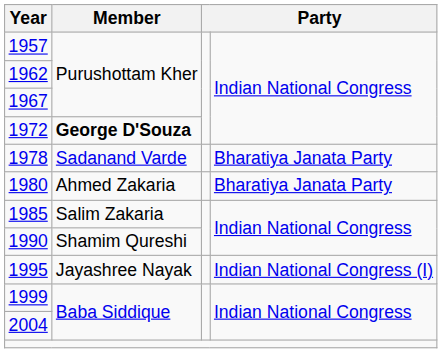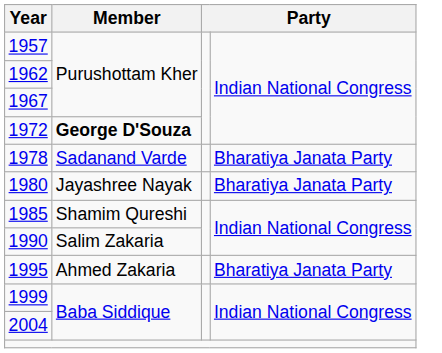(116, 185) Ahmed Zakaria -> (124, 185) Jayashree Nayak
(110, 213) Salim Zakaria -> (121, 213) Shamim Qureshi
(121, 241) Shamim Qureshi -> (110, 241) Salim Zakaria
(124, 269) Jayashree Nayak -> (116, 269) Ahmed Zakaria
(324, 269) Indian National Congress (I) -> (303, 269) Bharatiya Janata Party
